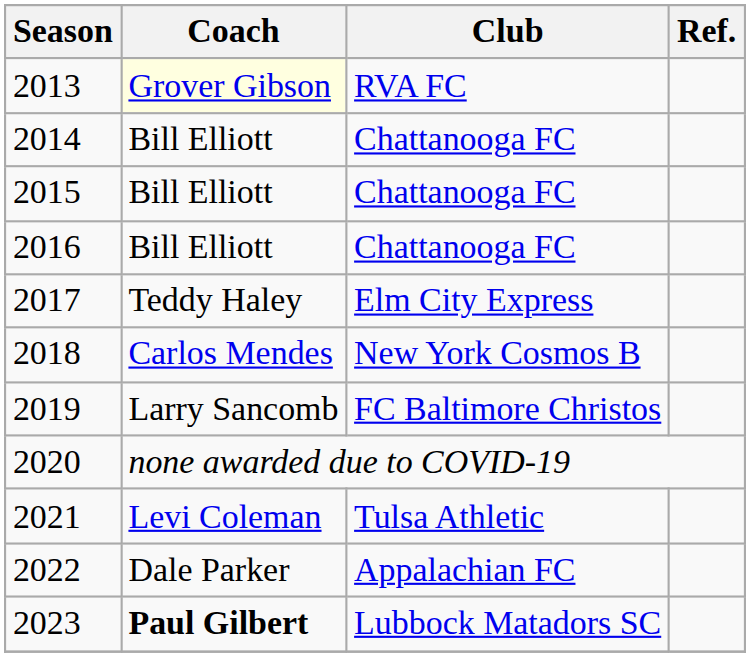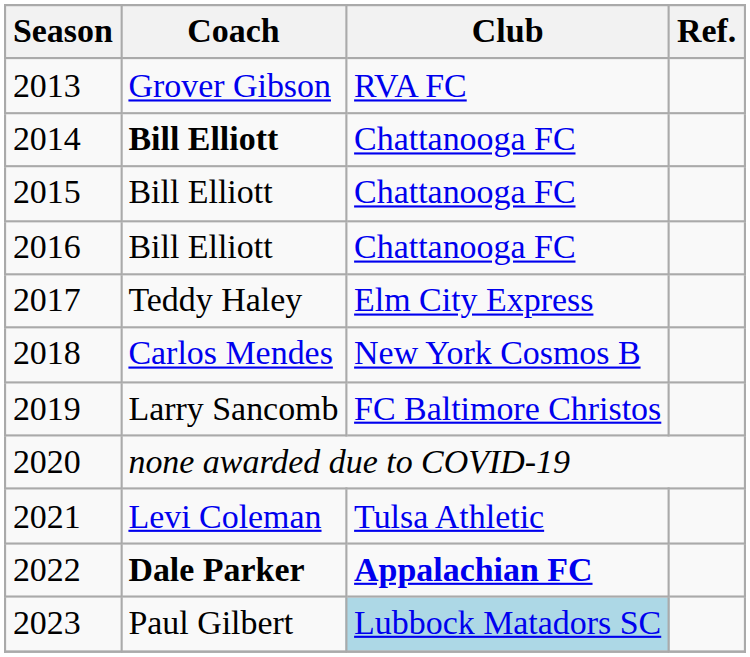(230, 85) lightyellow background -> (230, 85) no background
(201, 138) normal -> (203, 138) bold
(209, 569) normal -> (216, 569) bold
(465, 569) normal -> (473, 569) bold
(218, 623) bold -> (211, 623) normal
(508, 623) no background -> (508, 623) lightblue background
